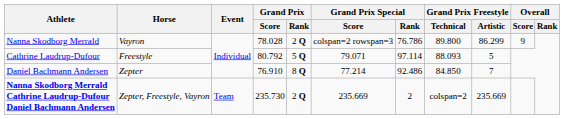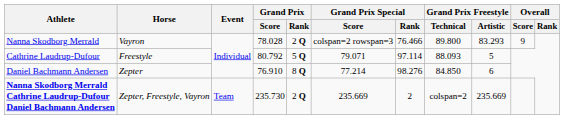(410, 41) 76.786 -> (410, 41) 76.466
(491, 41) 86.299 -> (491, 41) 83.293
(410, 71) 92.486 -> (410, 71) 98.276
(491, 71) 7 -> (491, 71) 6
